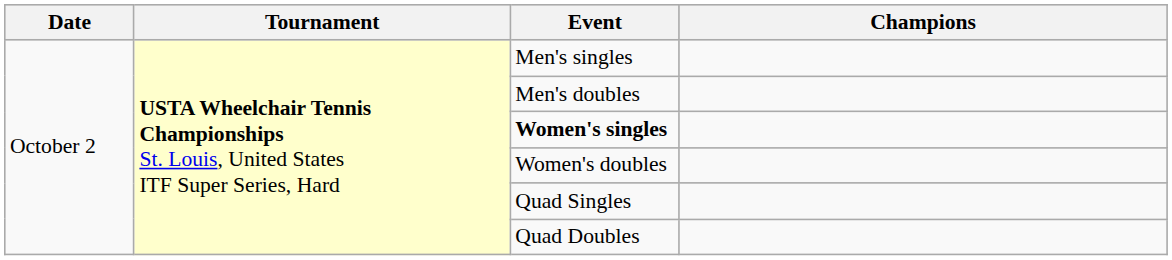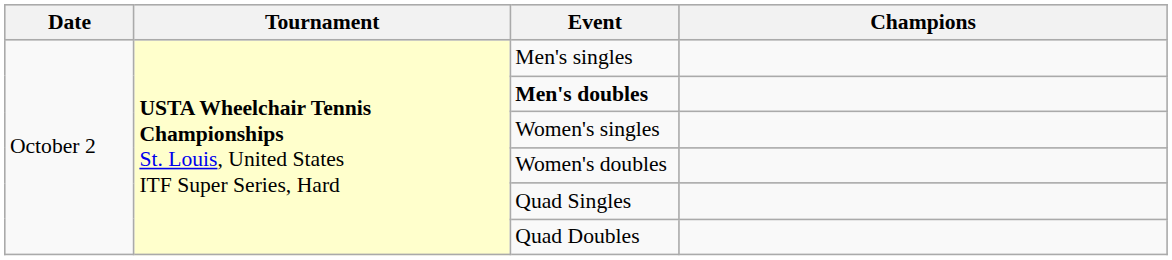(578, 93) normal -> (582, 93) bold
(591, 128) bold -> (588, 128) normal
